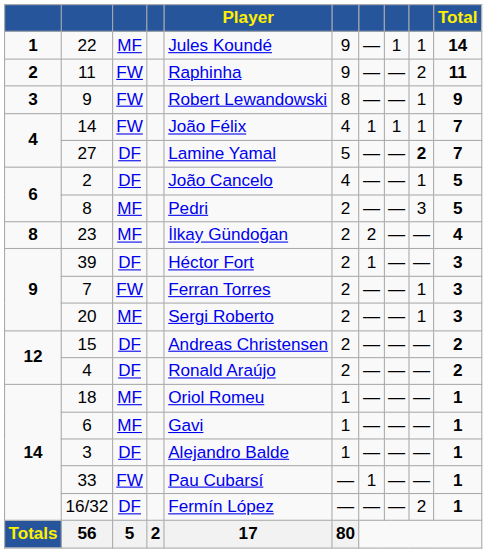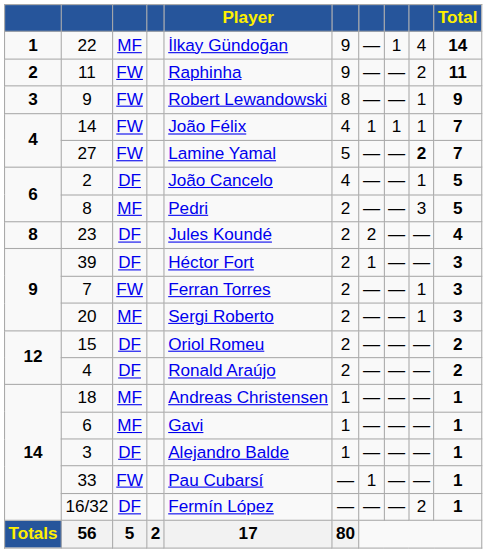(220, 45) Jules Koundé -> (228, 45) İlkay Gündoğan
(421, 45) 1 -> (421, 45) 4
(130, 153) DF -> (130, 153) FW
(130, 235) MF -> (130, 235) DF
(228, 235) İlkay Gündoğan -> (220, 235) Jules Koundé
(248, 343) Andreas Christensen -> (216, 343) Oriol Romeu
(216, 398) Oriol Romeu -> (248, 398) Andreas Christensen
